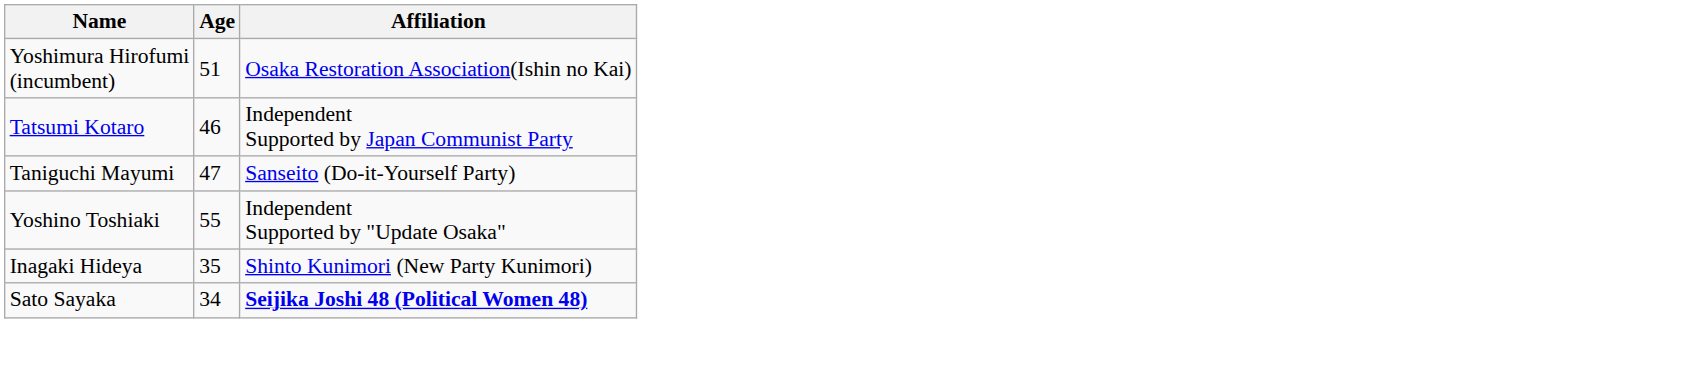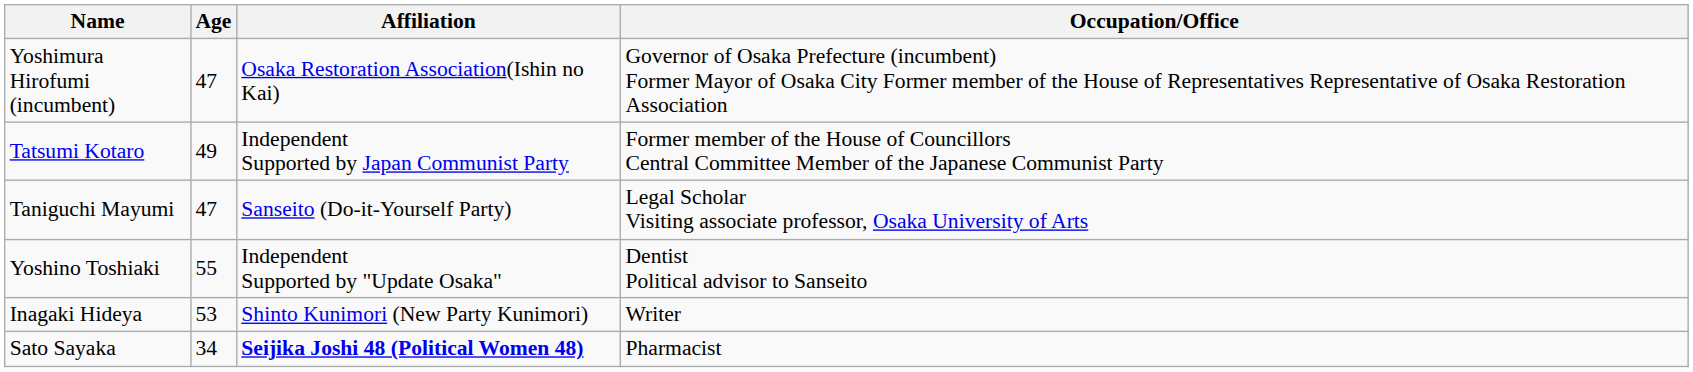+ column: (1154, 21)
(210, 68) 51 -> (206, 80) 47
(210, 126) 46 -> (206, 150) 49
(210, 265) 35 -> (206, 314) 53
